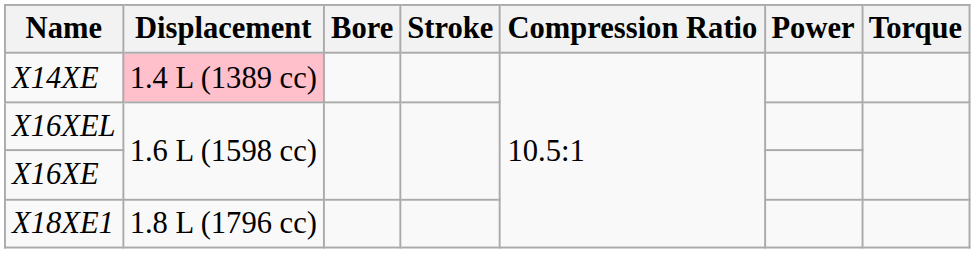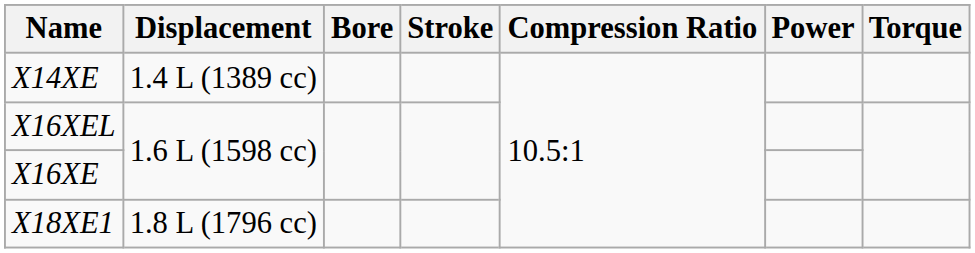(223, 77) pink background -> (223, 77) no background
